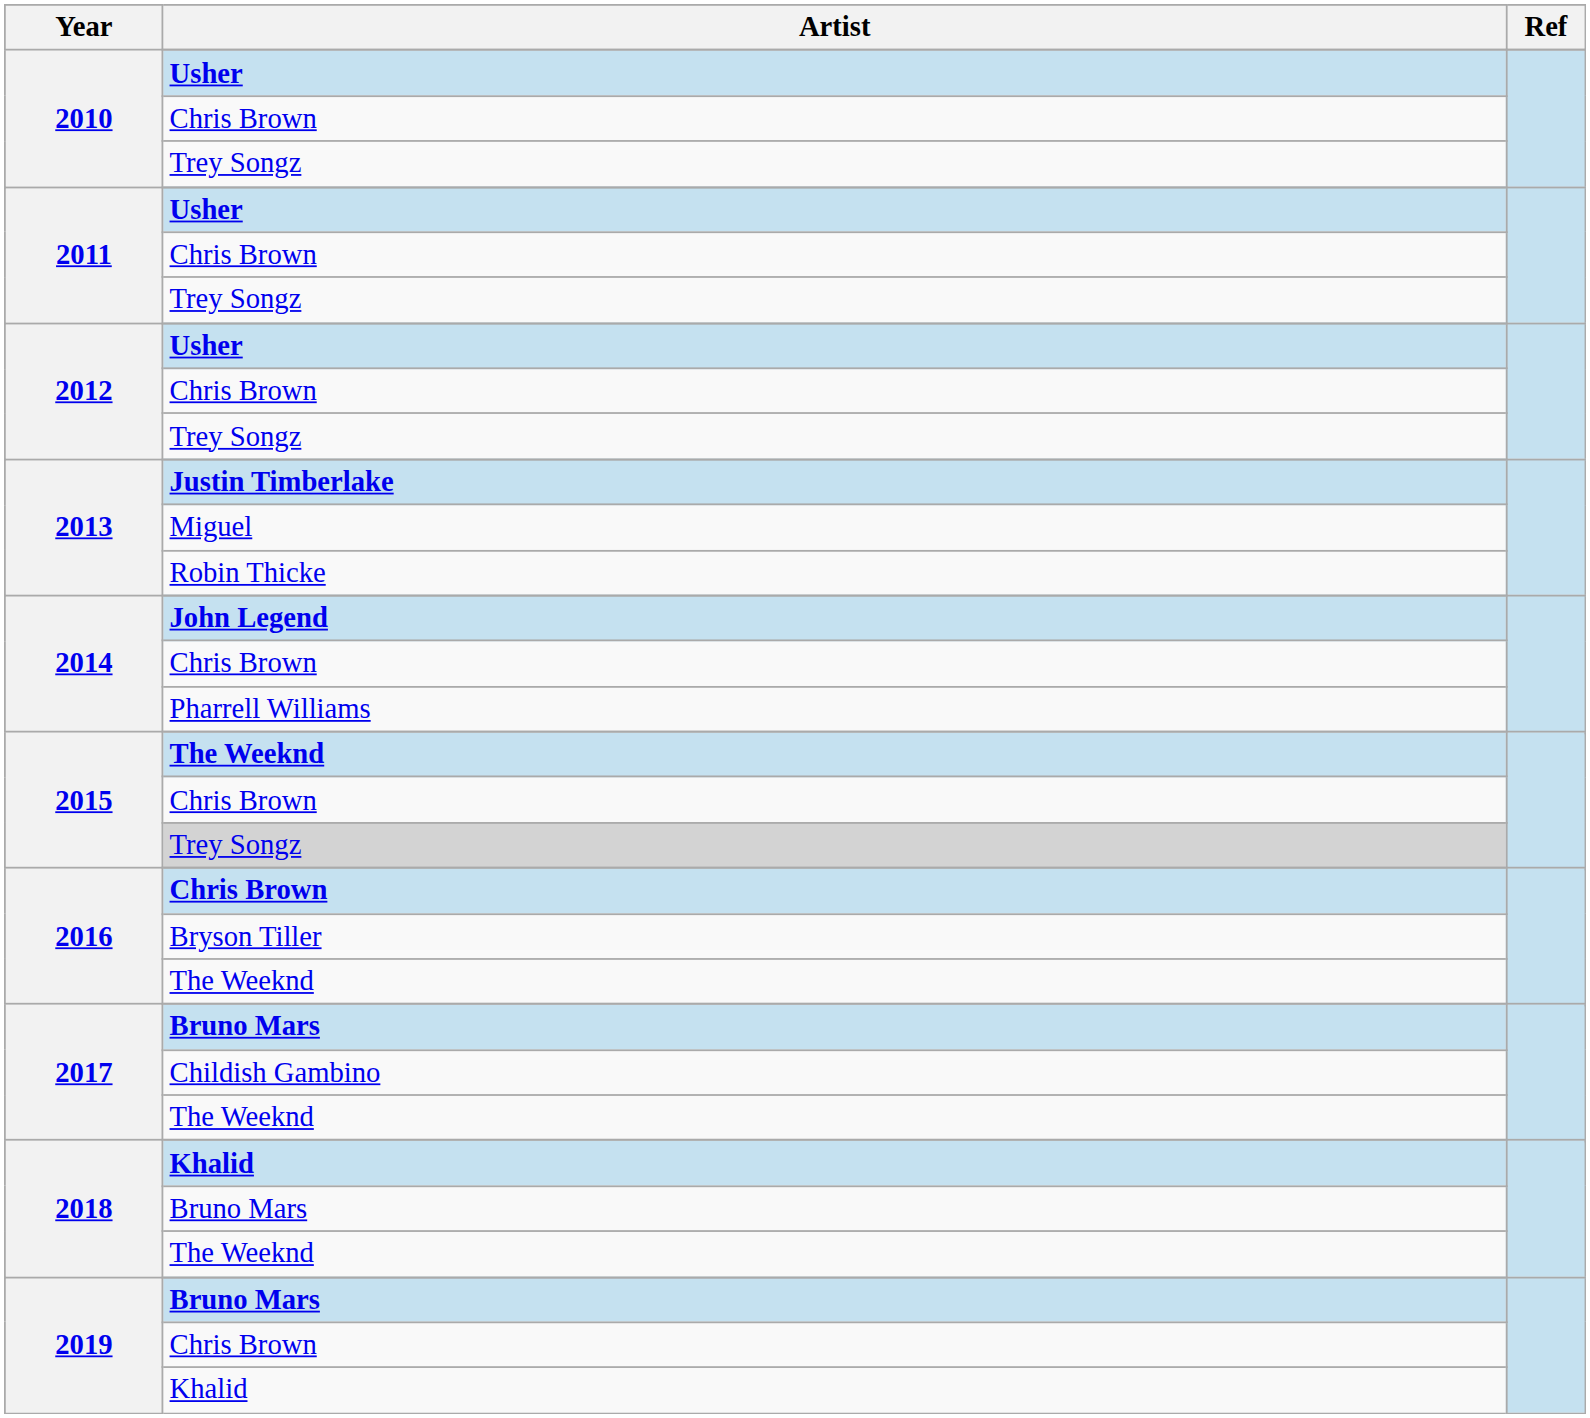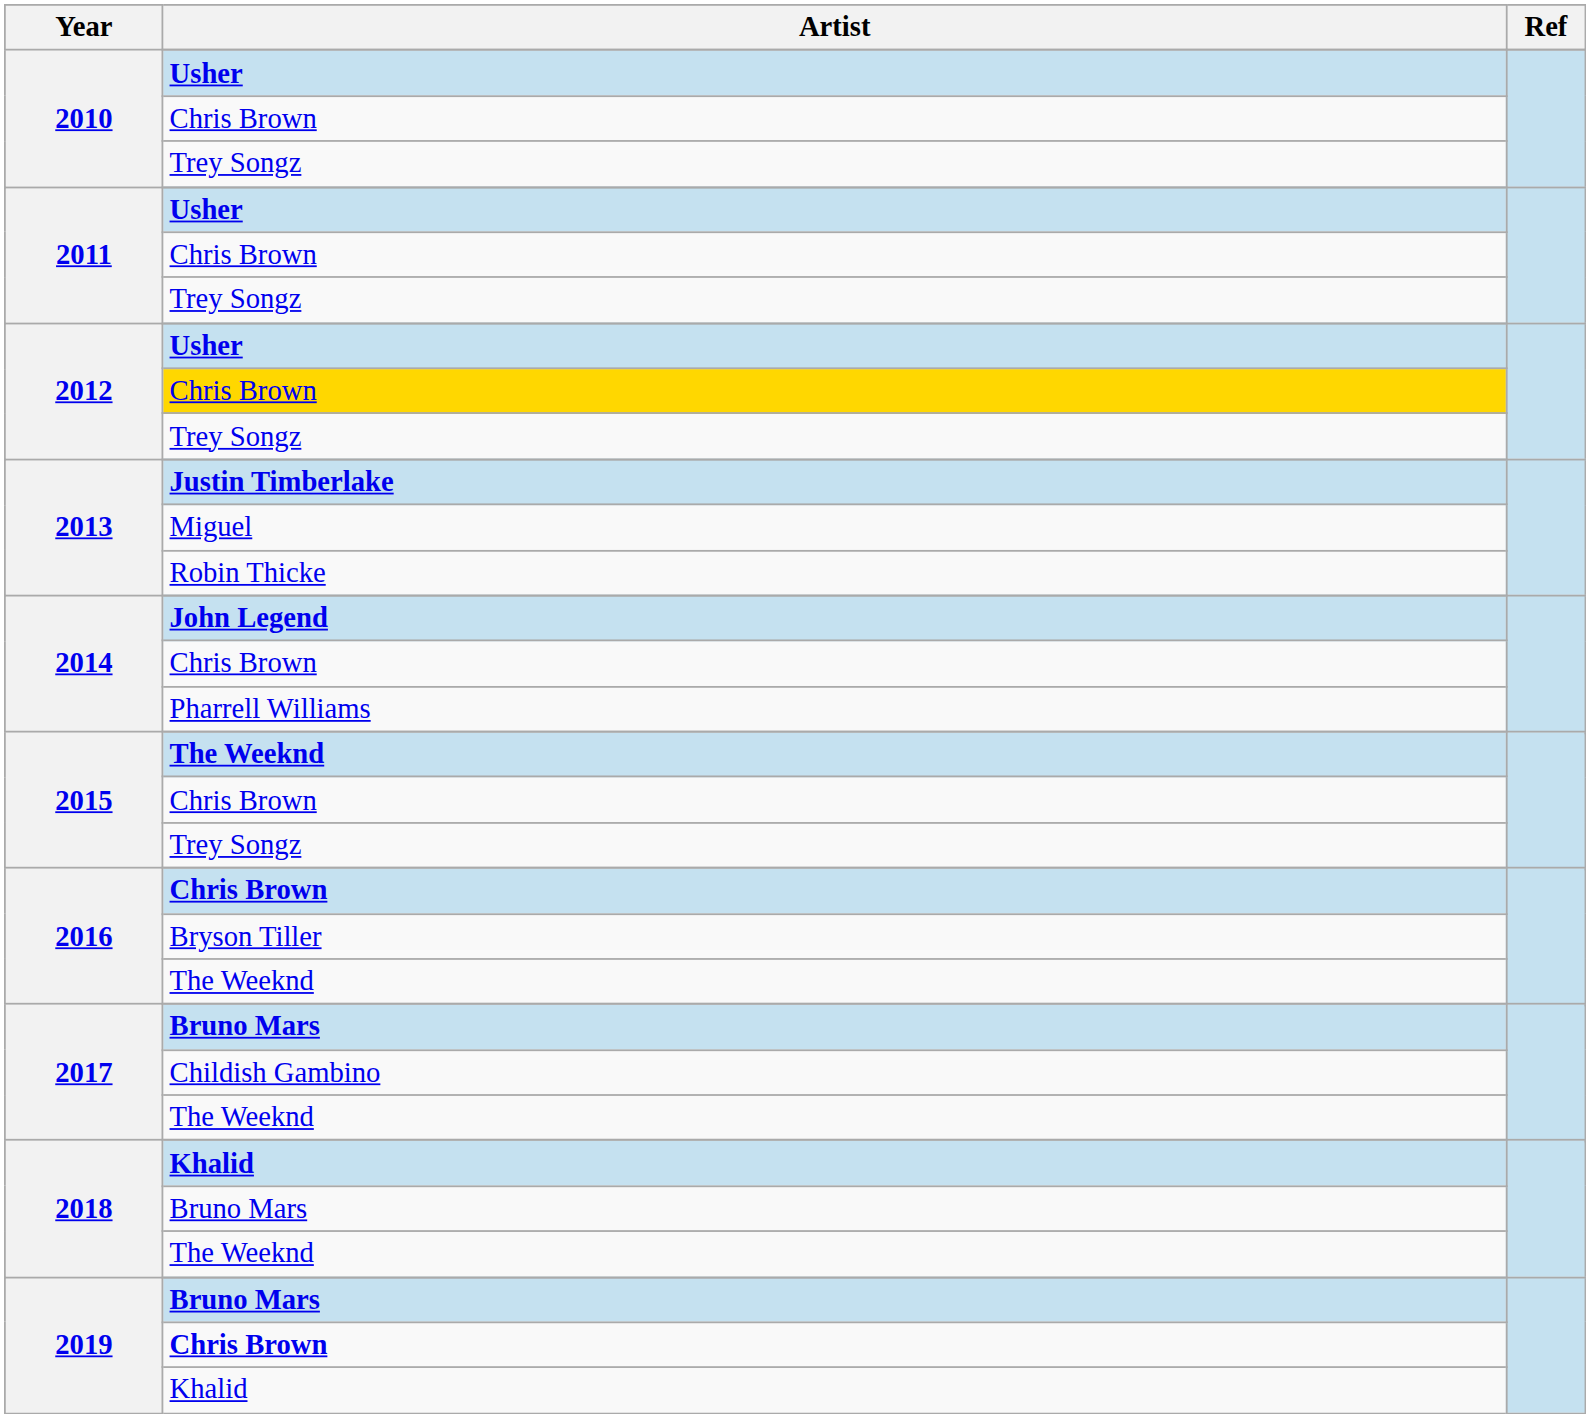(243, 390) no background -> (243, 390) gold background
(235, 844) lightgrey background -> (235, 844) no background
(243, 1344) normal -> (248, 1344) bold
